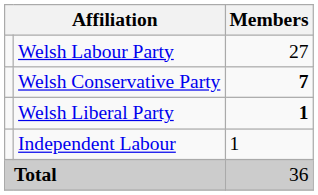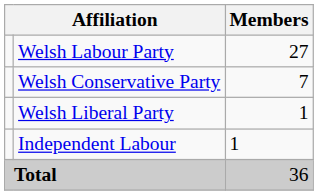(304, 81) bold -> (304, 81) normal
(304, 112) bold -> (304, 112) normal
